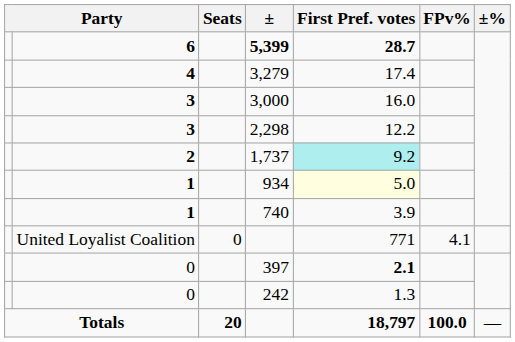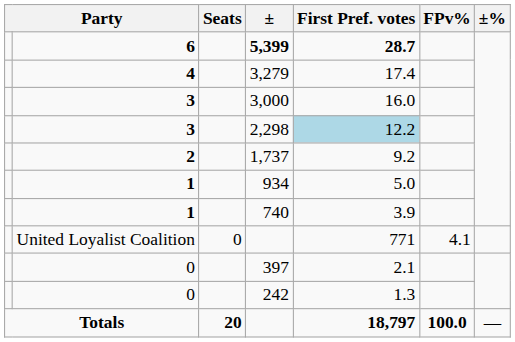(400, 128) no background -> (400, 128) lightblue background
(404, 156) paleturquoise background -> (404, 156) no background
(404, 184) lightyellow background -> (404, 184) no background
(404, 267) bold -> (404, 267) normal
